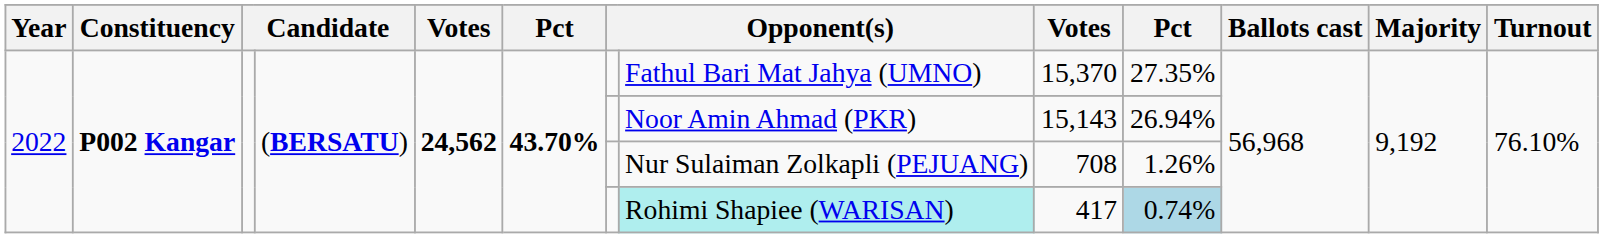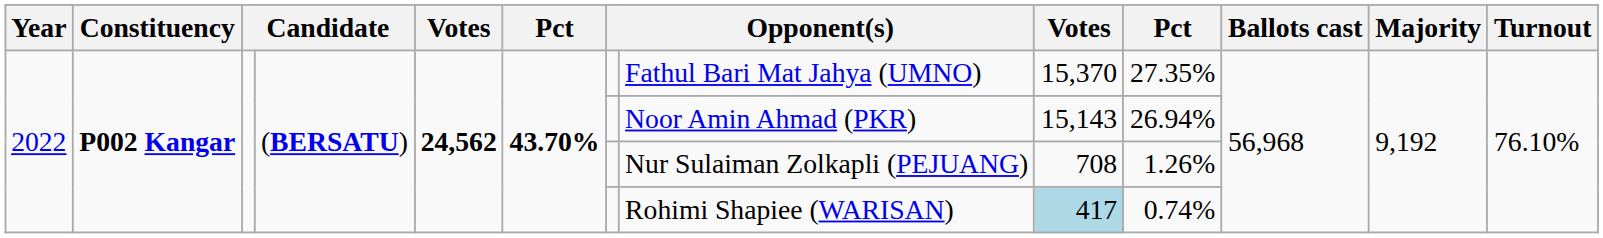(789, 209) paleturquoise background -> (789, 209) no background
(1096, 209) no background -> (1096, 209) lightblue background
(1179, 209) lightblue background -> (1179, 209) no background
